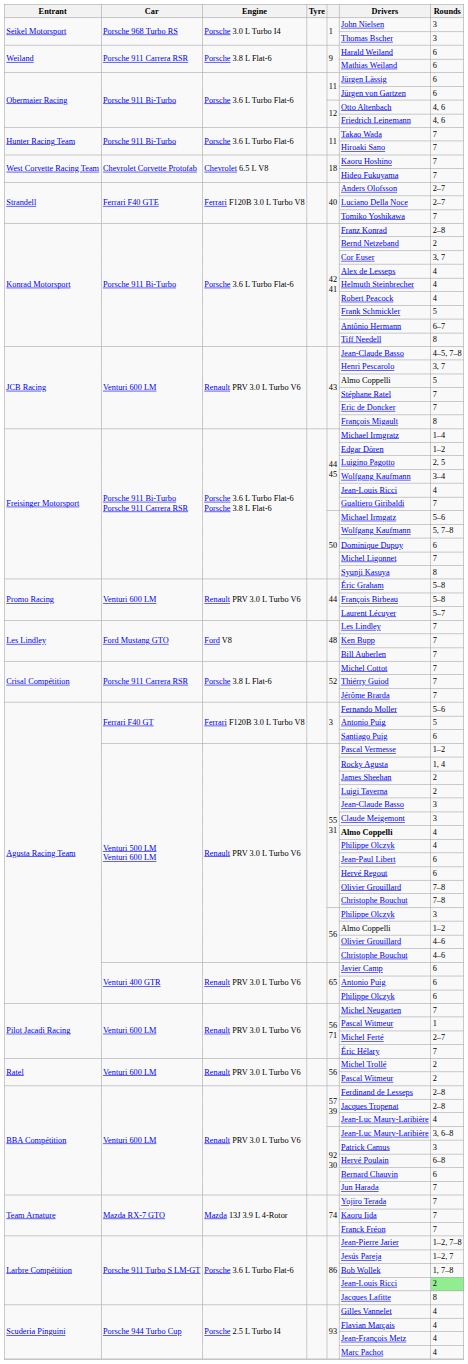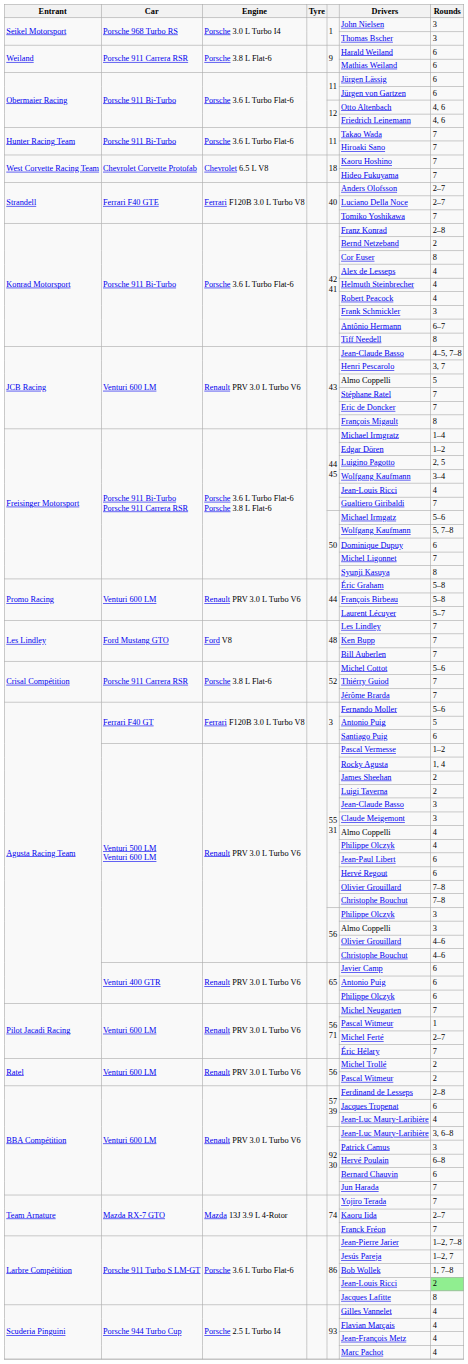(439, 257) 3, 7 -> (435, 257) 8
(435, 312) 5 -> (435, 312) 3
(435, 667) 7 -> (439, 667) 5–6
(367, 832) bold -> (366, 832) normal
(439, 927) 1–2 -> (435, 927) 3
(439, 1105) 2–8 -> (435, 1105) 6
(435, 1215) 7 -> (439, 1215) 2–7
